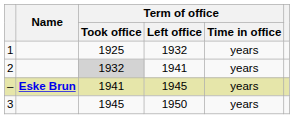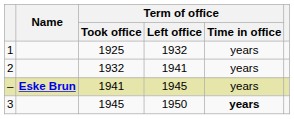(111, 68) lightgrey background -> (111, 68) no background
(244, 104) normal -> (244, 104) bold
